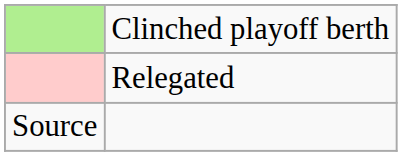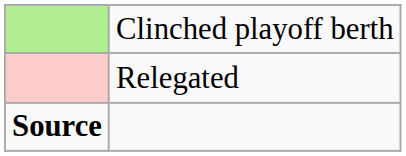(55, 126) normal -> (57, 126) bold
